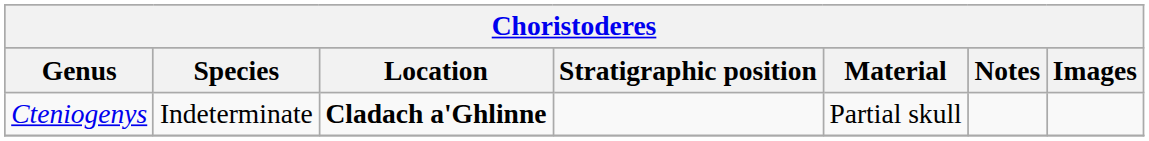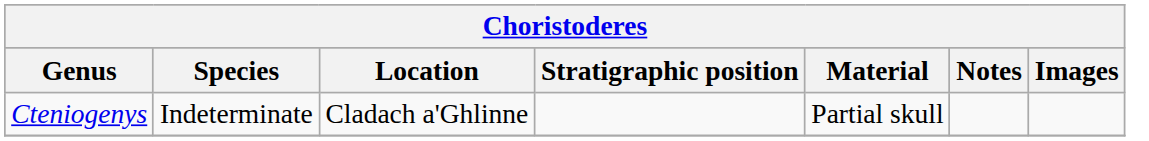(436, 113) bold -> (427, 113) normal
